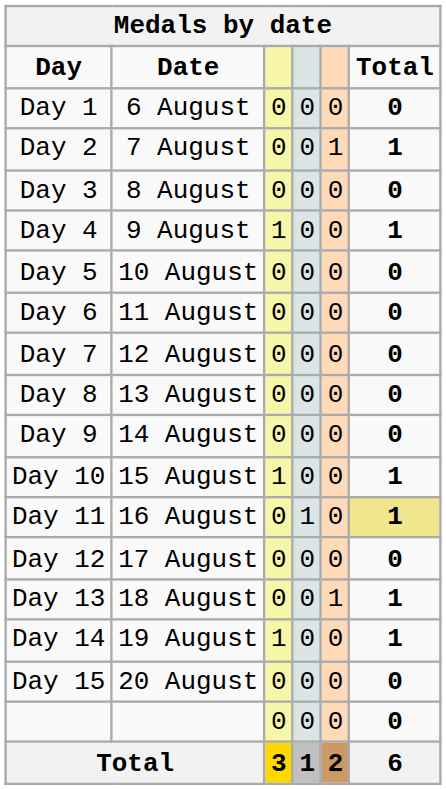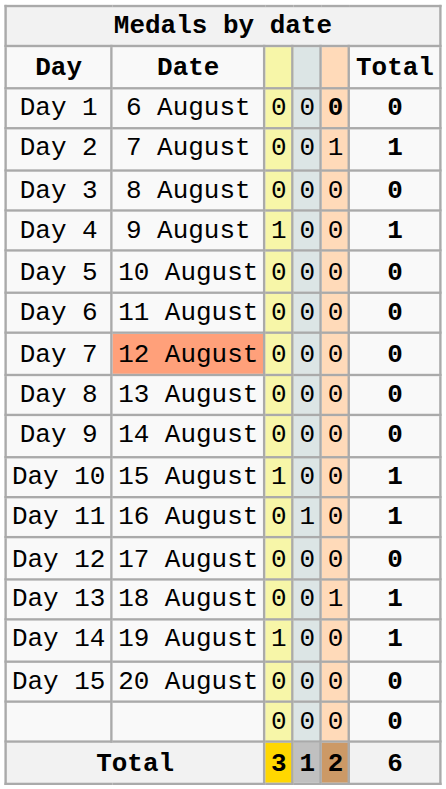(335, 108) normal -> (335, 108) bold
(188, 354) no background -> (188, 354) lightsalmon background
(395, 517) khaki background -> (395, 517) no background
